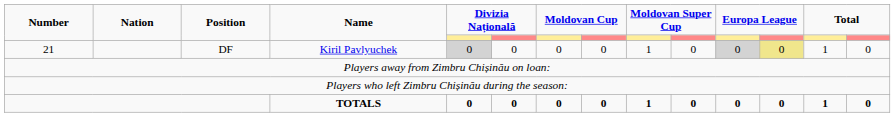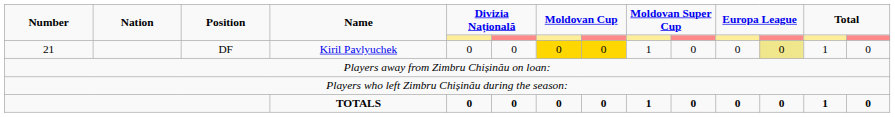(469, 49) lightgrey background -> (469, 49) no background
(559, 49) no background -> (559, 49) gold background
(604, 49) no background -> (604, 49) gold background
(738, 49) lightgrey background -> (738, 49) no background
